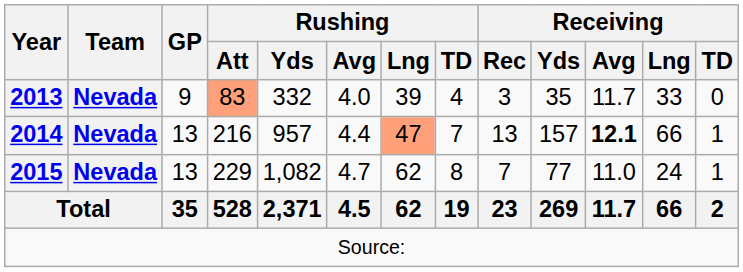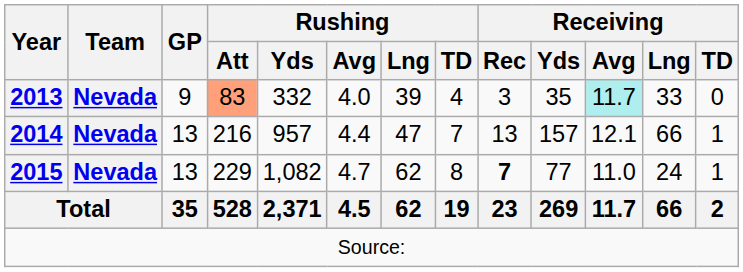(614, 97) no background -> (614, 97) paleturquoise background
(408, 135) lightsalmon background -> (408, 135) no background
(614, 135) bold -> (614, 135) normal
(505, 172) normal -> (505, 172) bold
